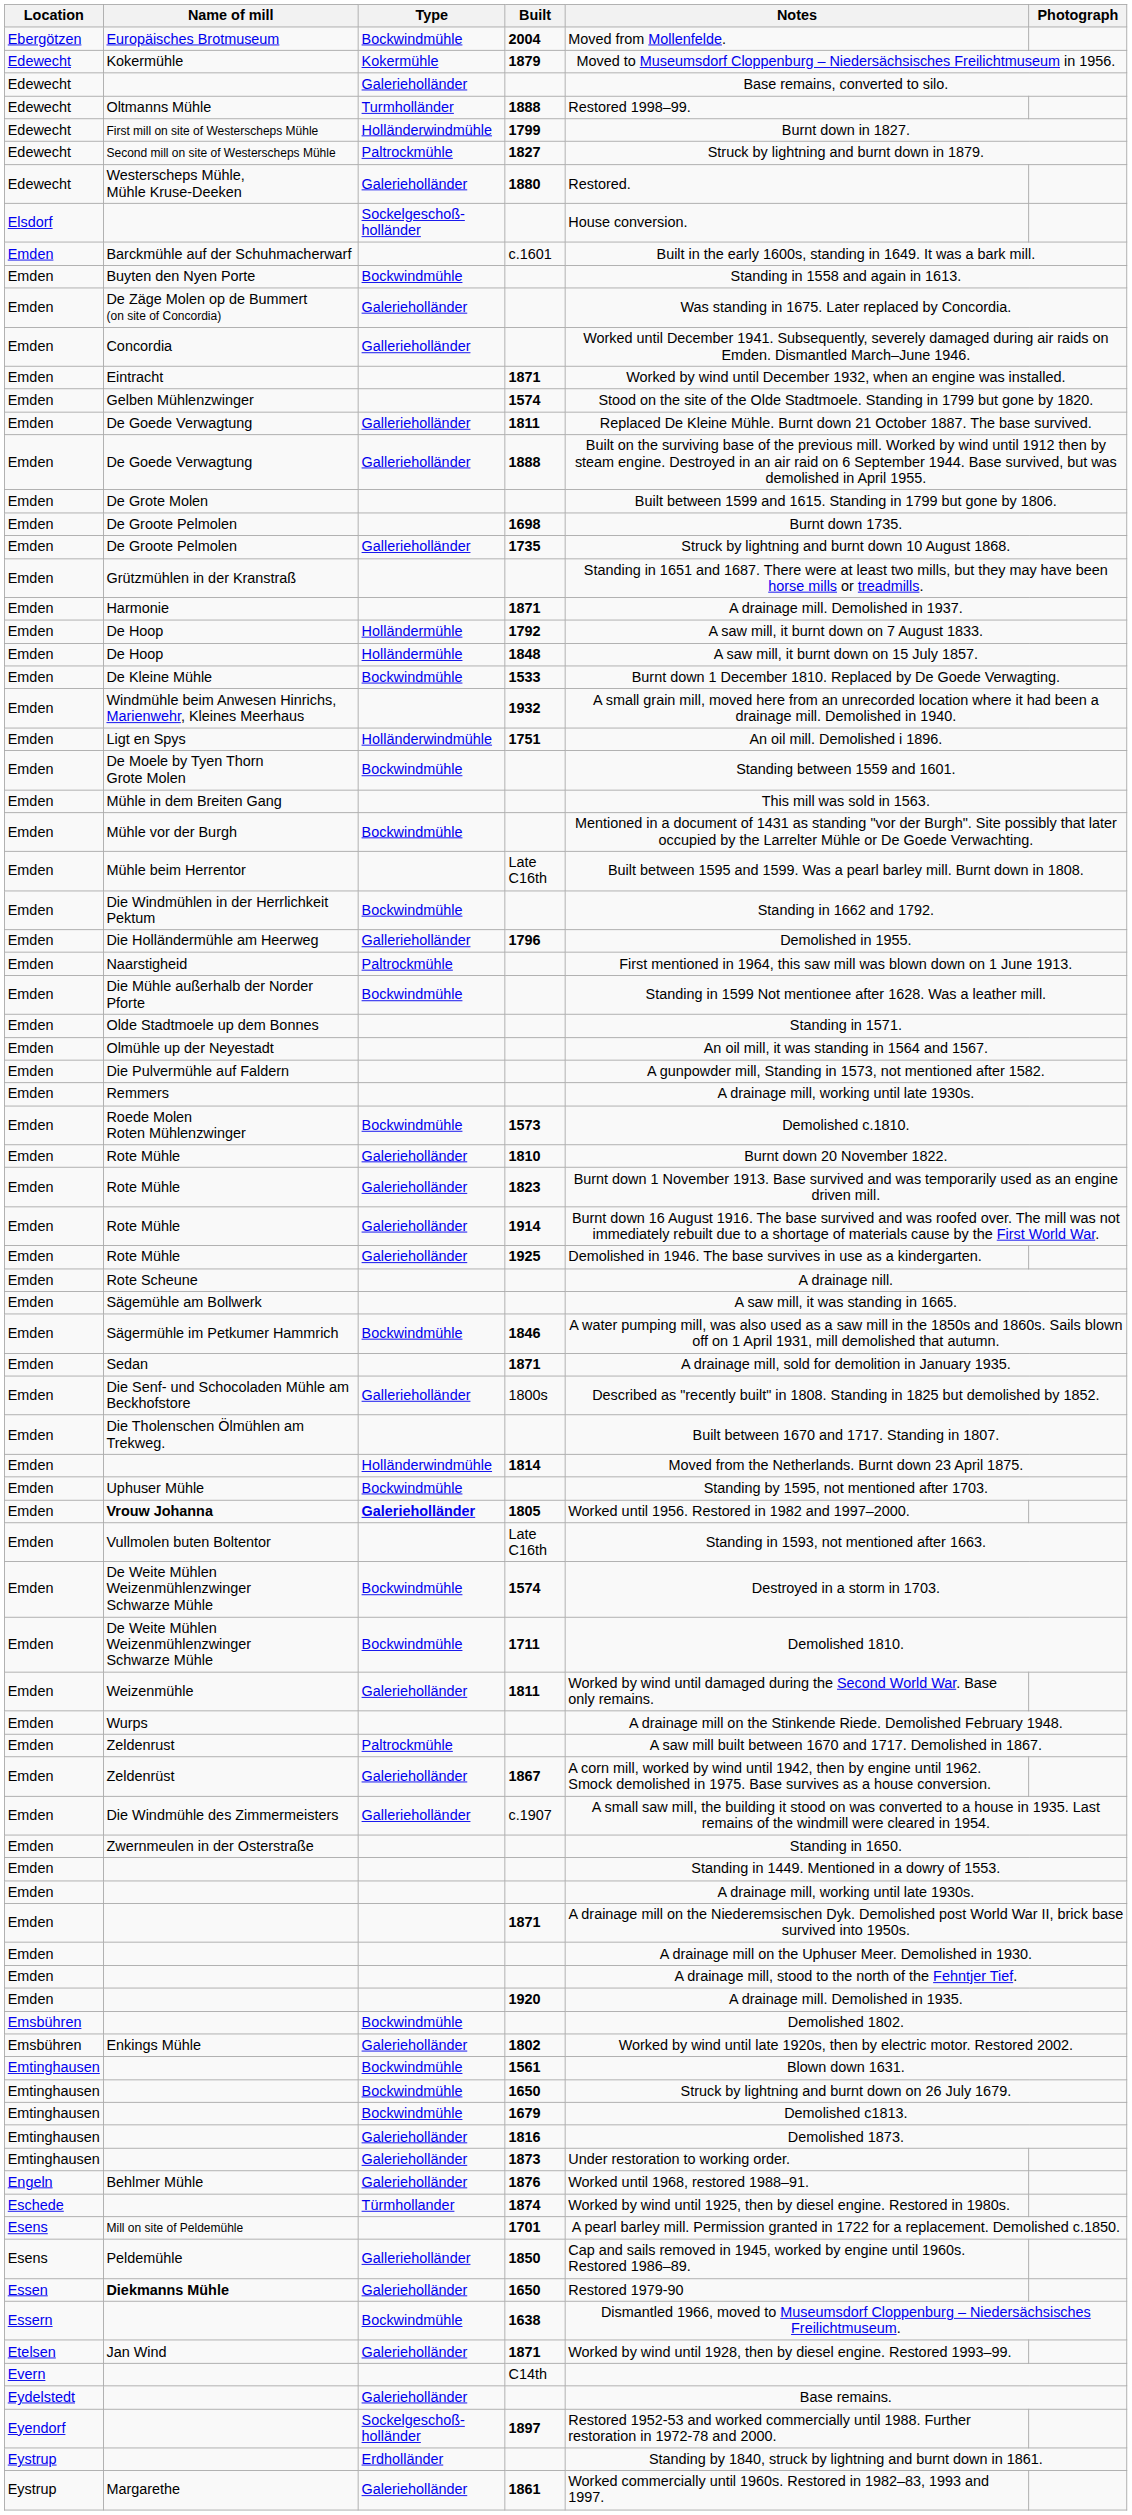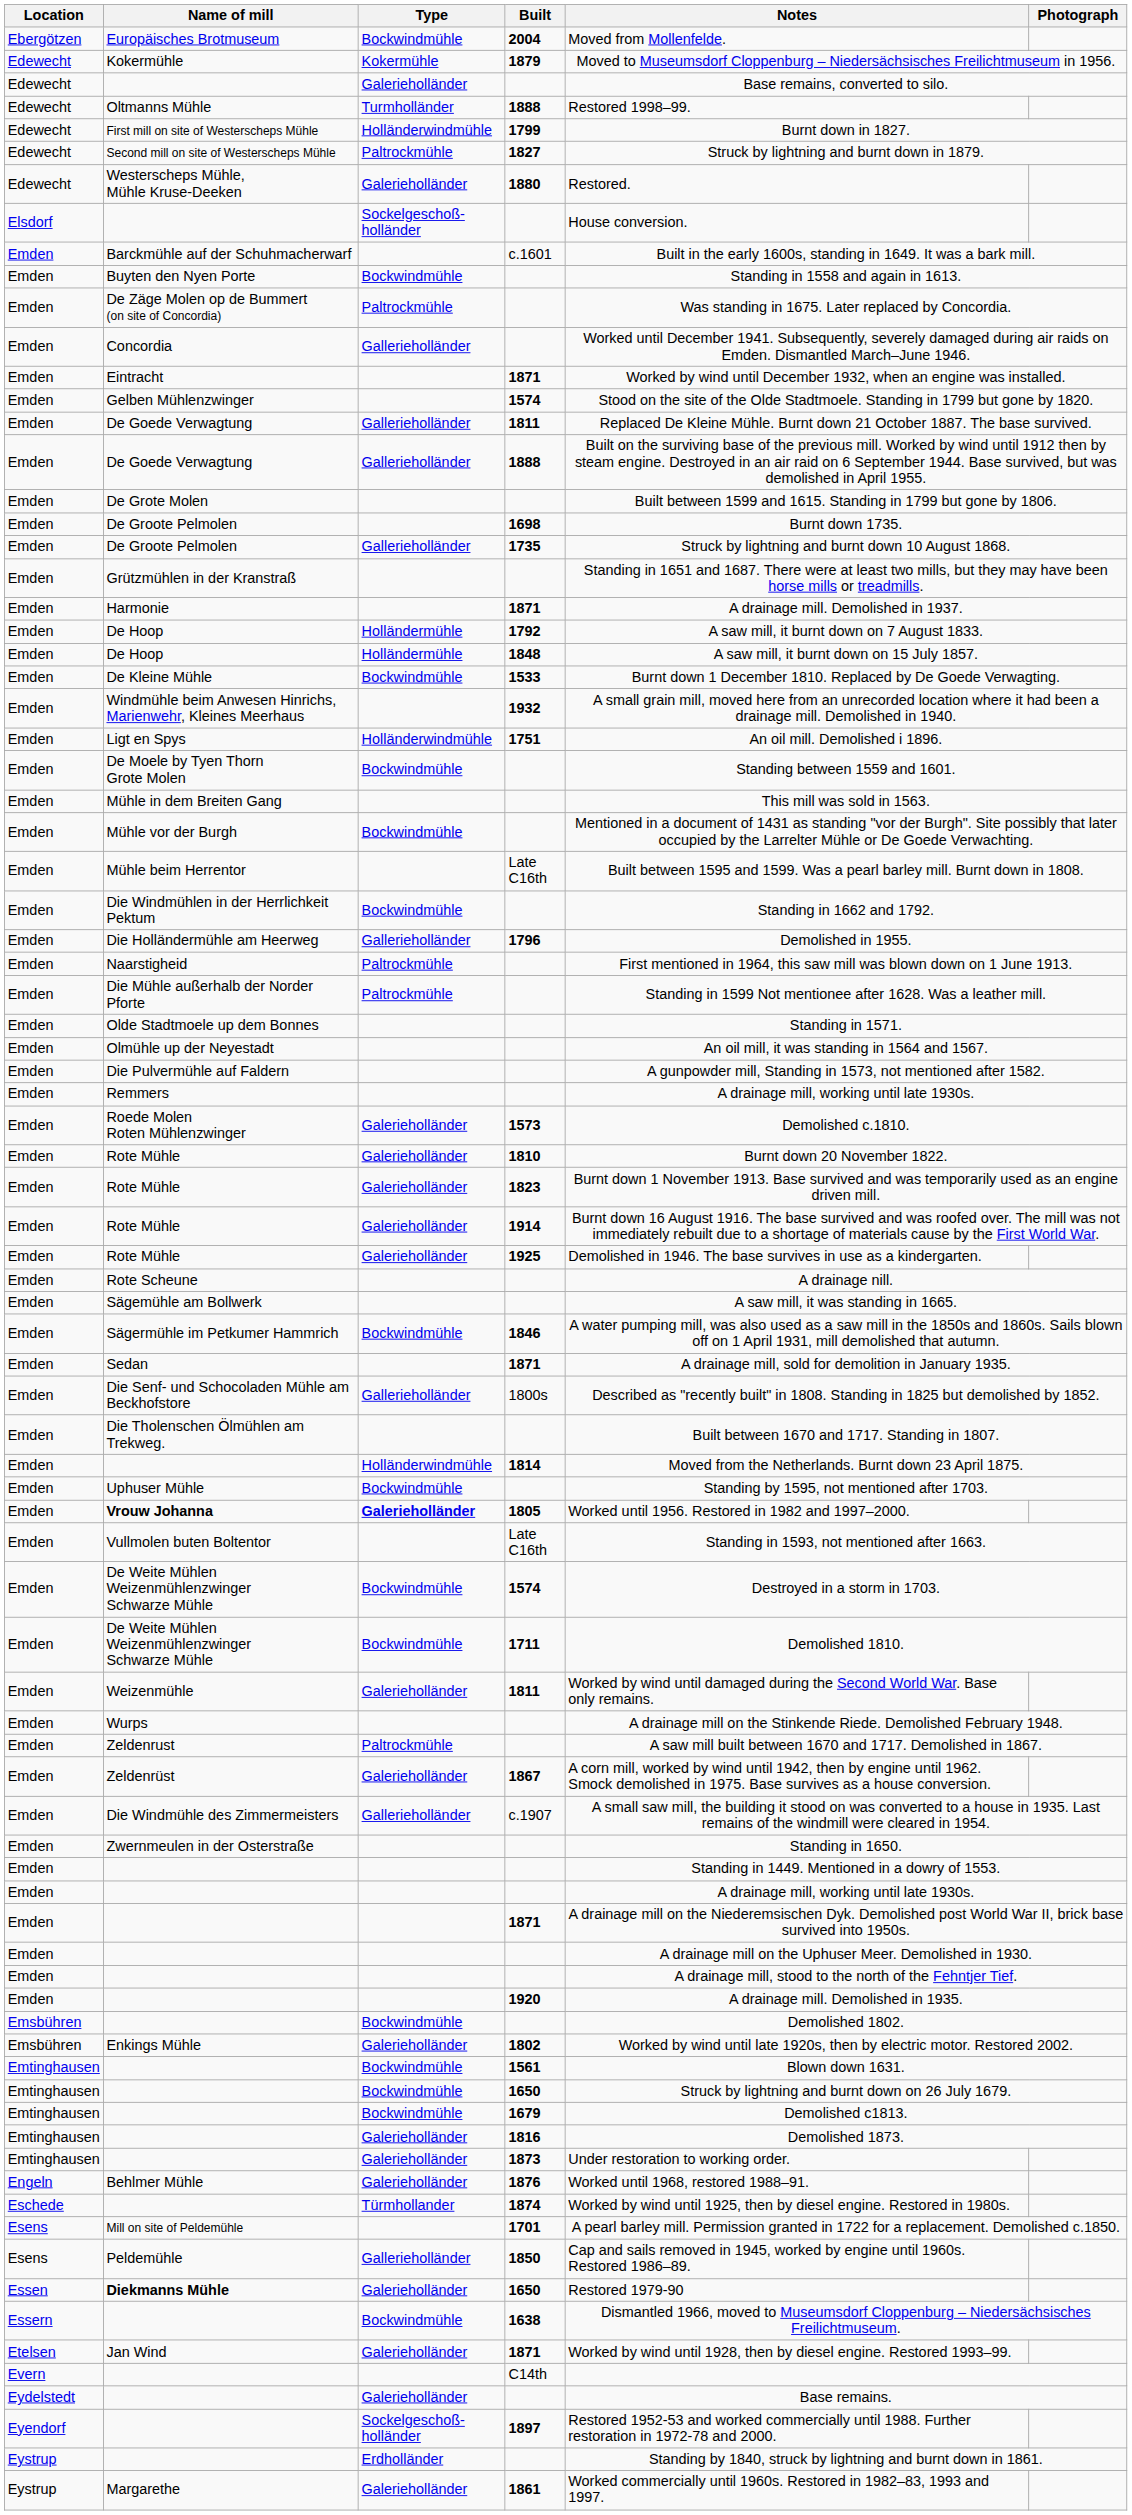(414, 307) Galerieholländer -> (407, 307) Paltrockmühle
(412, 994) Bockwindmühle -> (407, 994) Paltrockmühle
(412, 1125) Bockwindmühle -> (414, 1125) Galerieholländer
